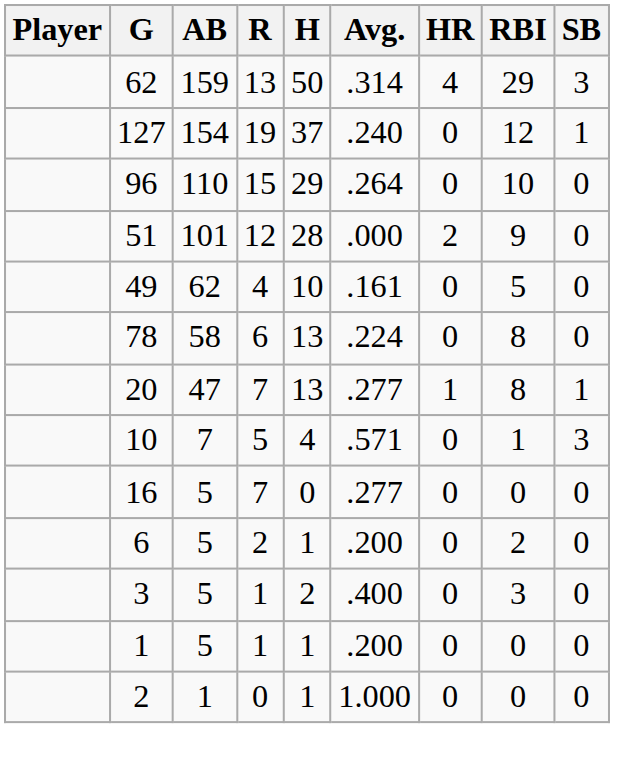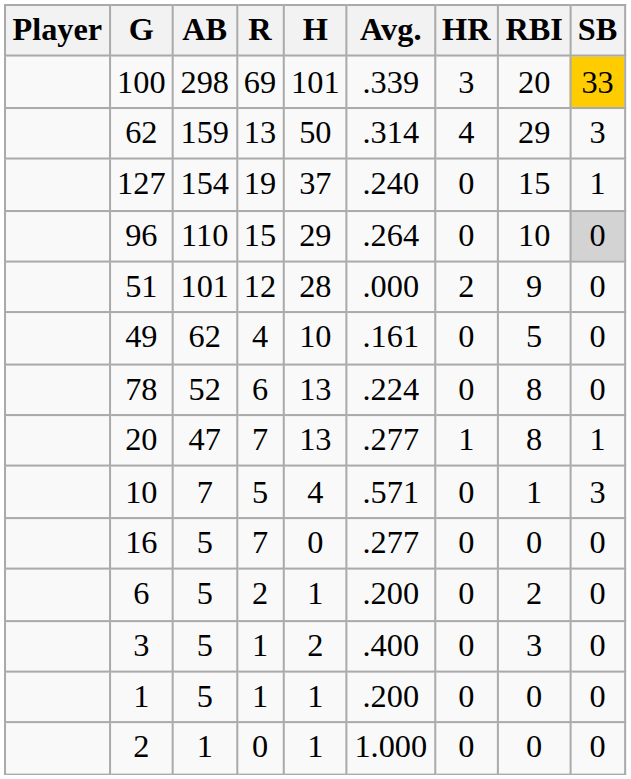+ row: (141, 81)
(518, 132) 12 -> (534, 183) 15
(581, 183) no background -> (598, 235) lightgrey background
(205, 337) 58 -> (205, 388) 52
